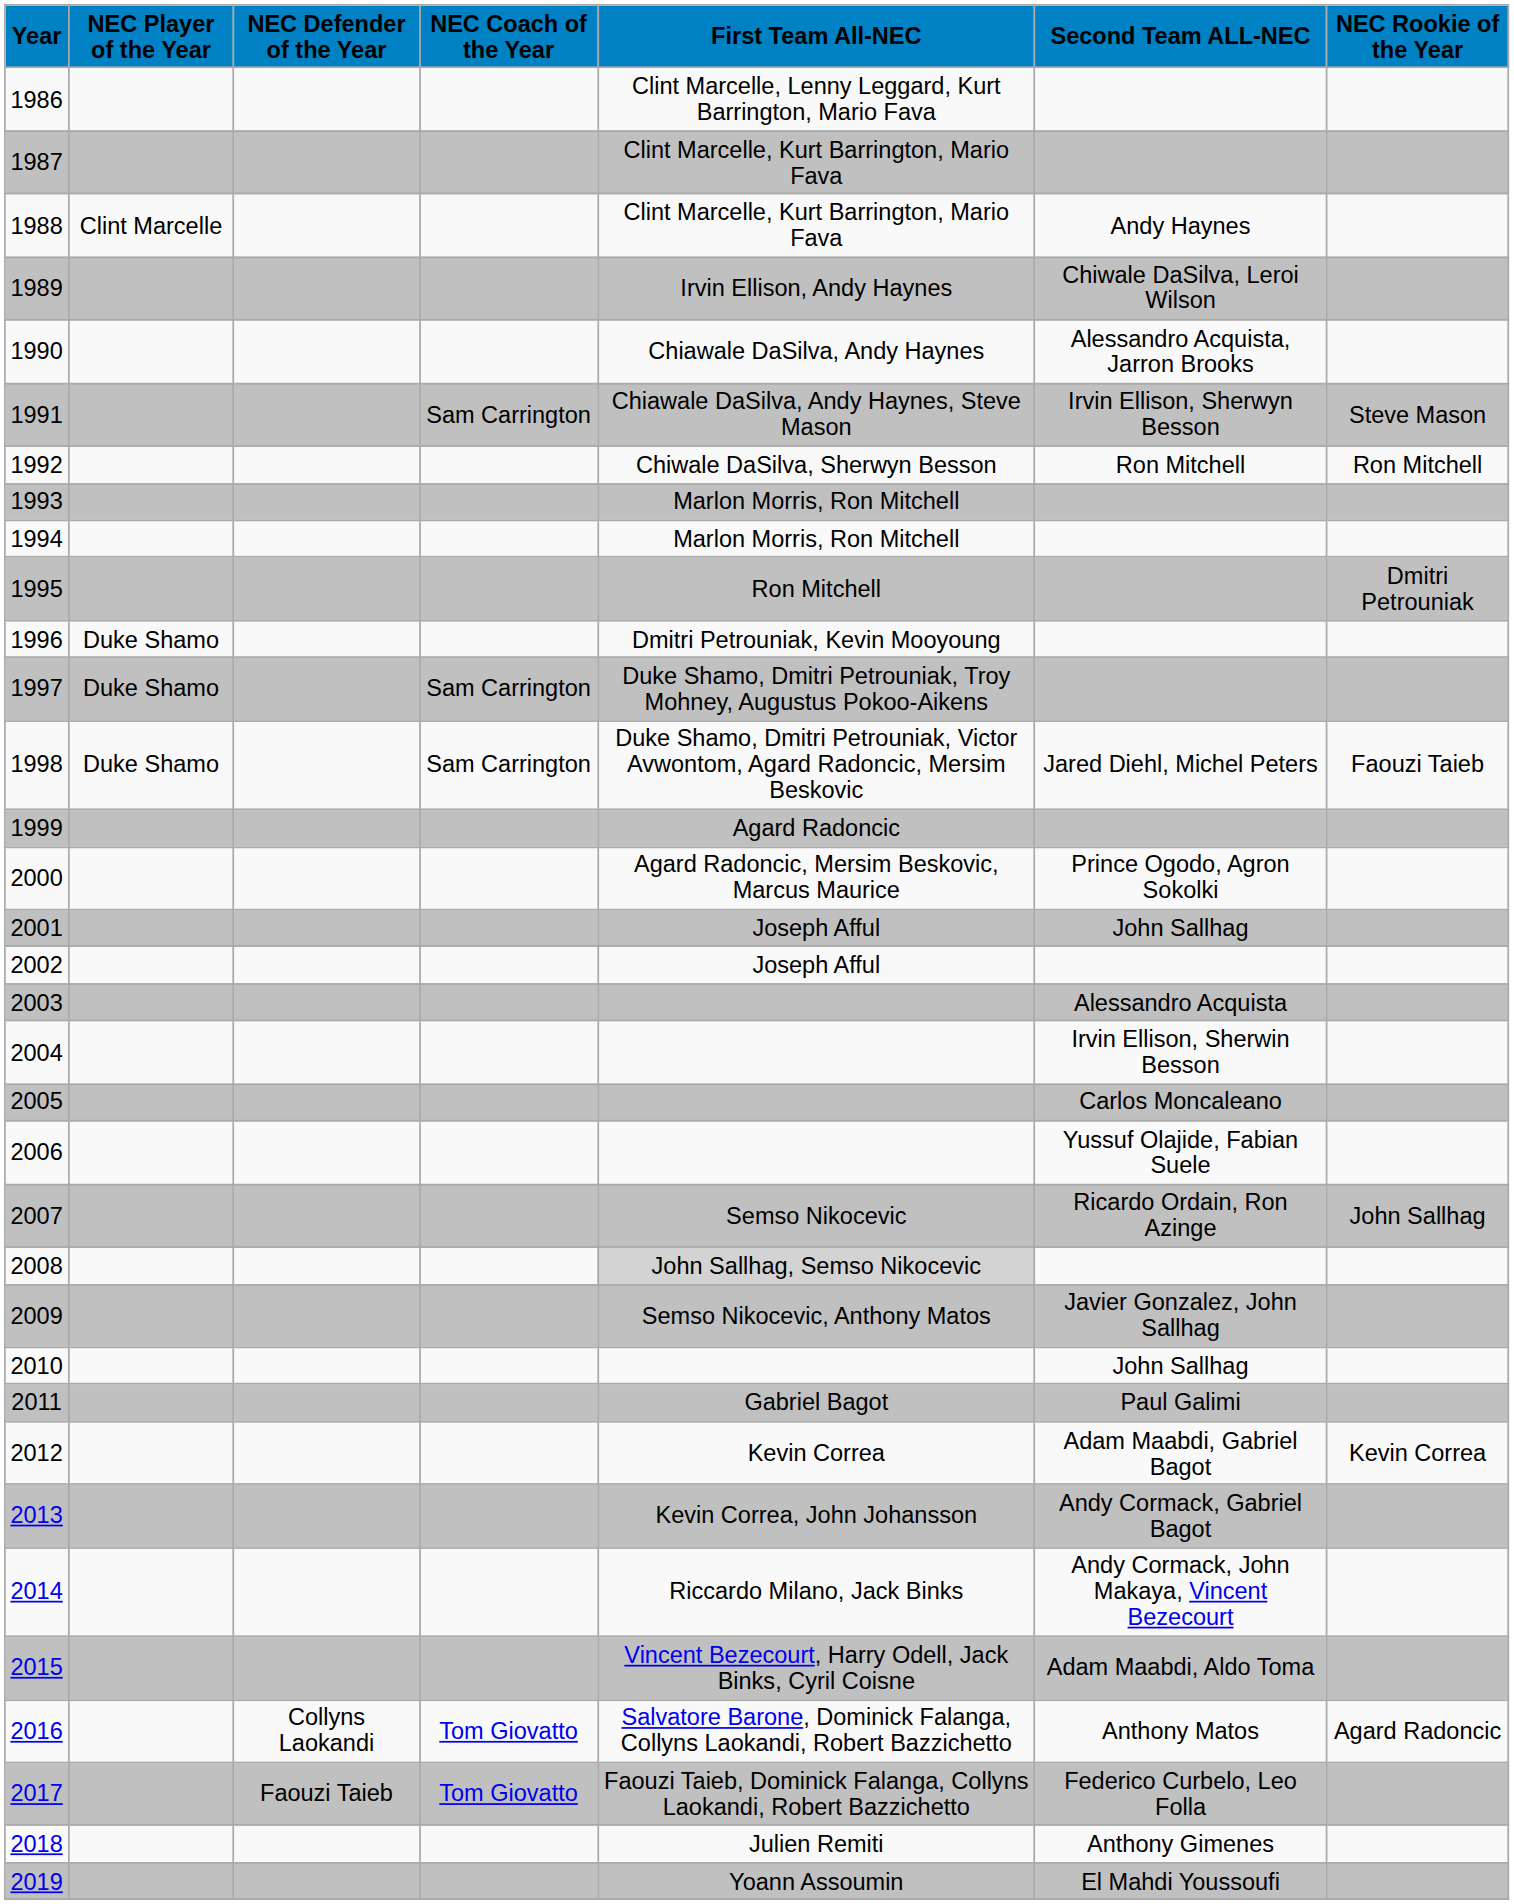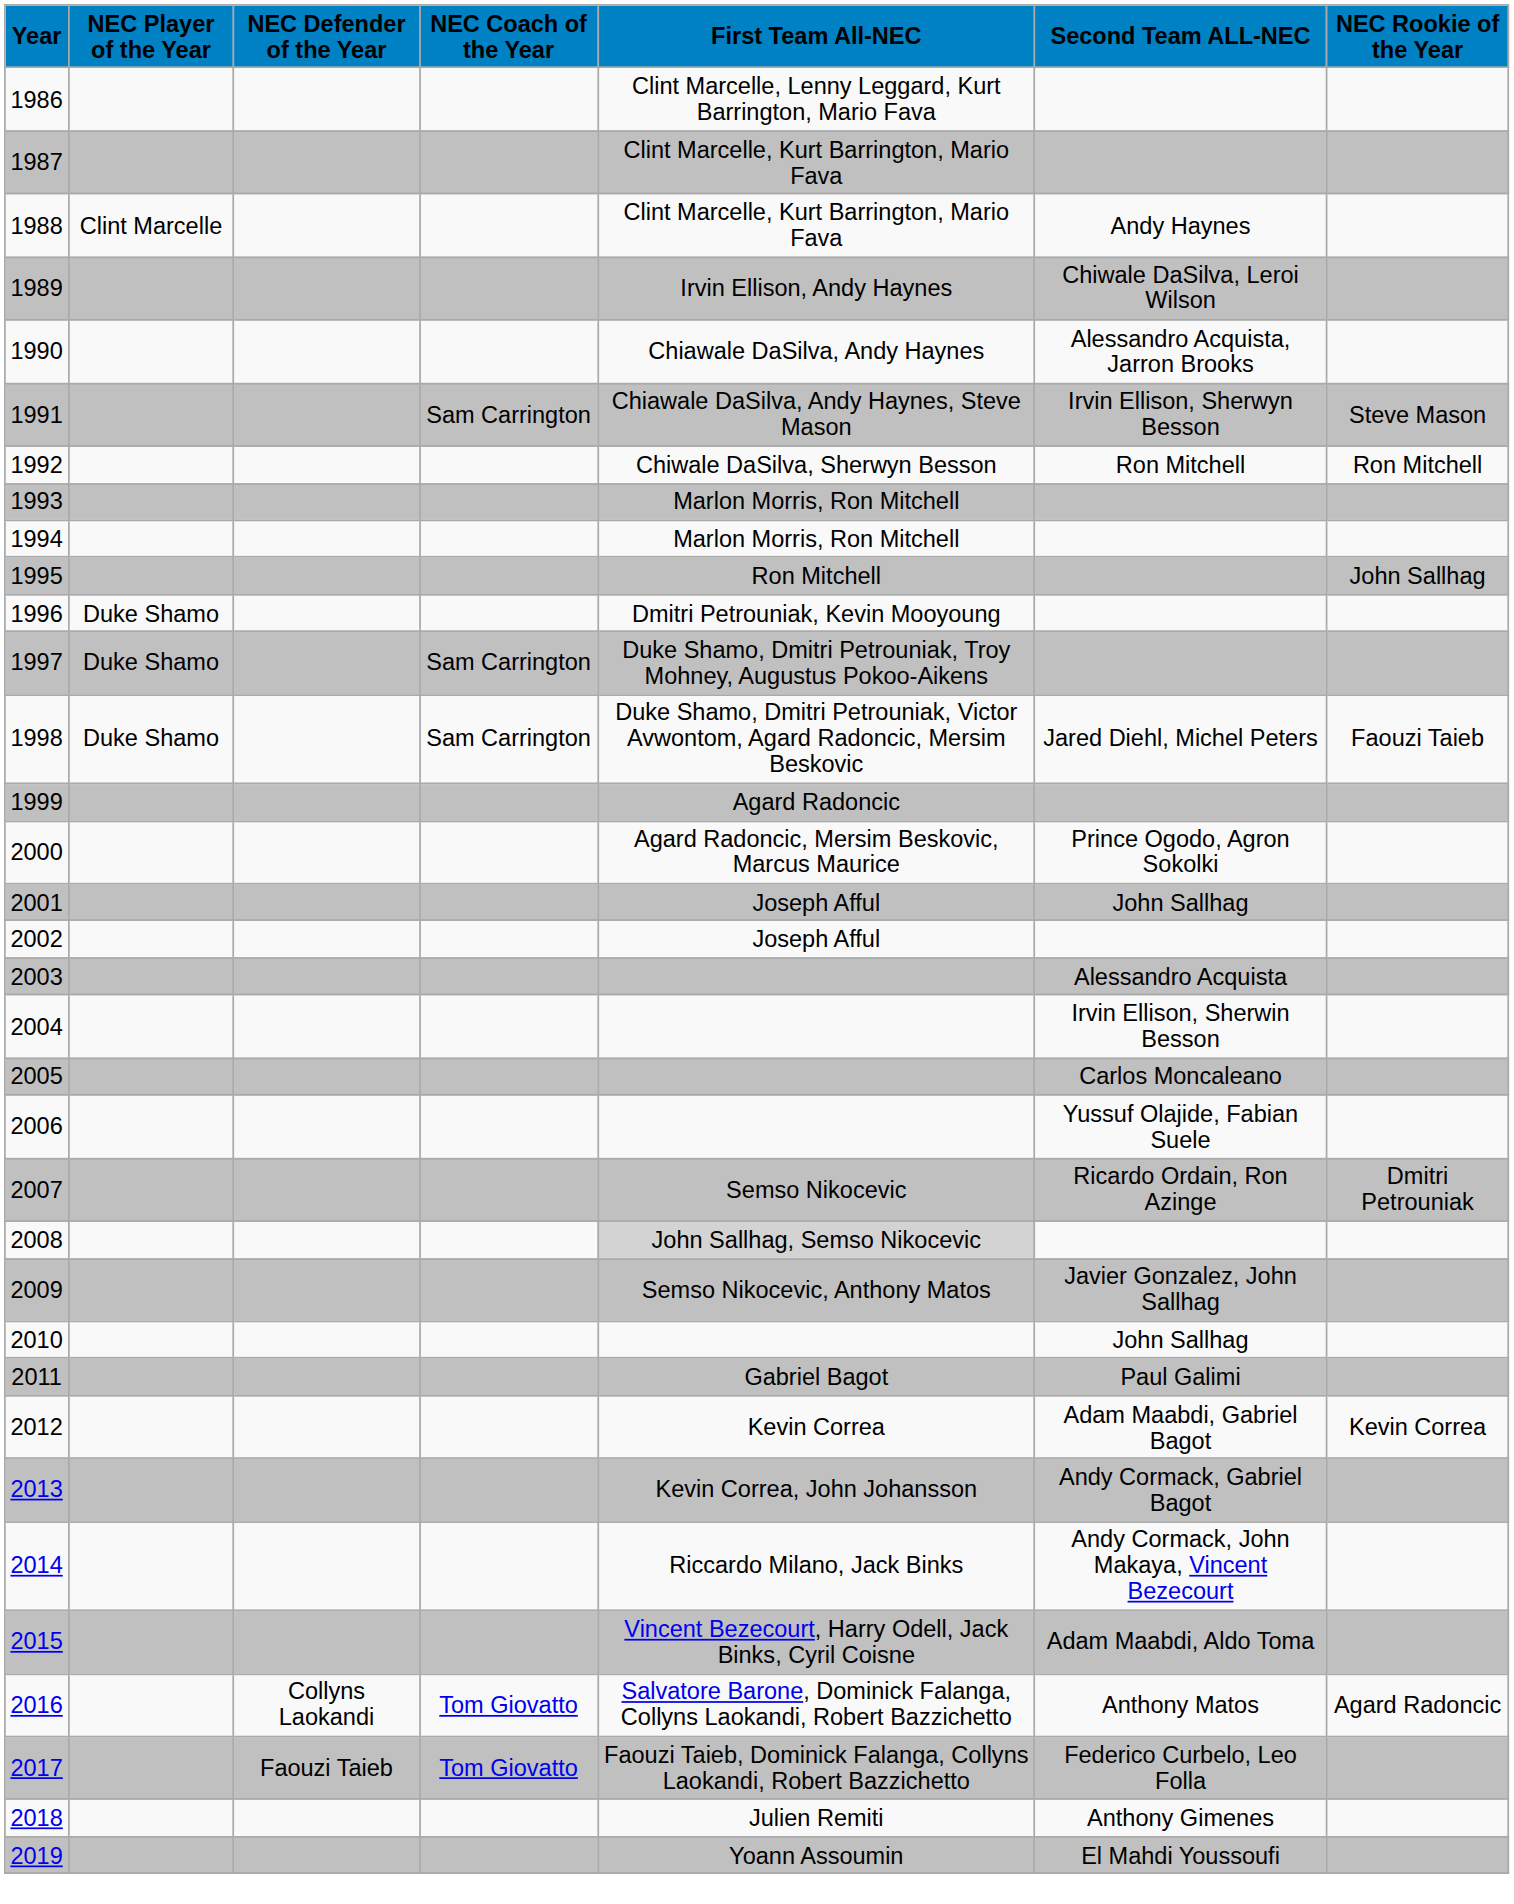(1418, 588) Dmitri Petrouniak -> (1418, 576) John Sallhag
(1418, 1215) John Sallhag -> (1418, 1189) Dmitri Petrouniak
